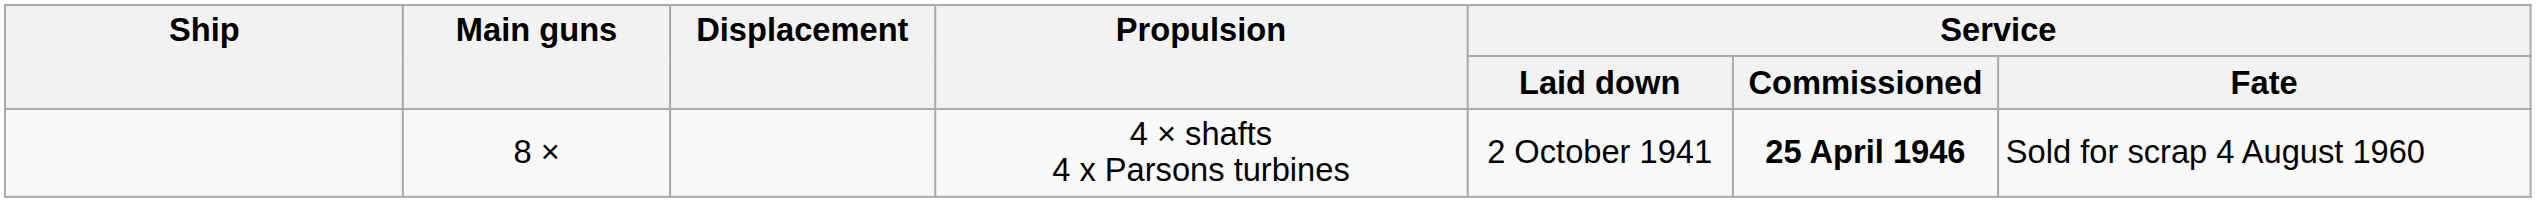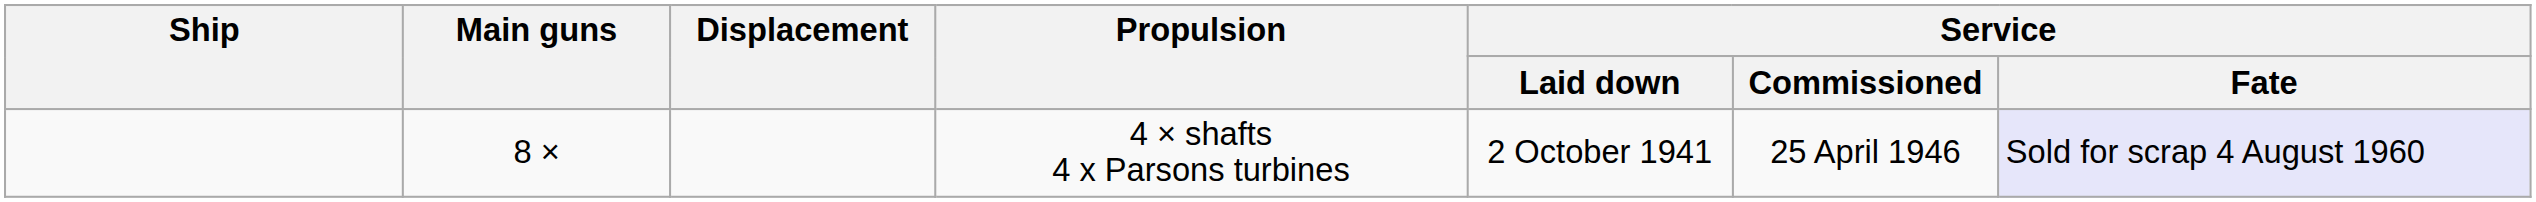(1865, 152) bold -> (1865, 152) normal
(2215, 152) no background -> (2215, 152) lavender background
